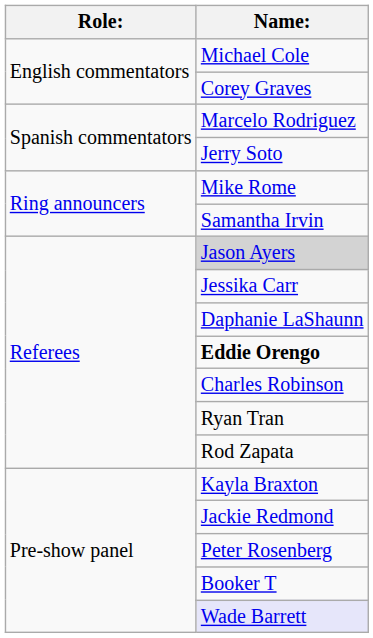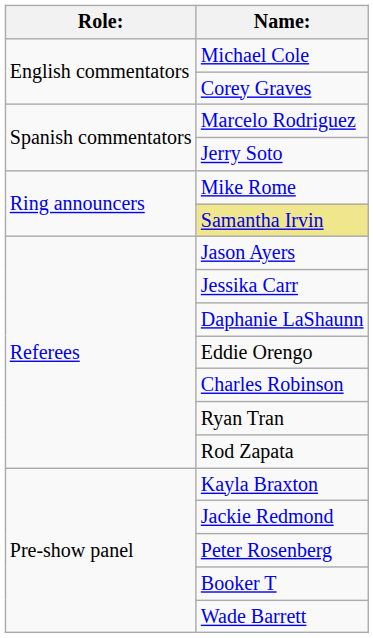(262, 220) no background -> (262, 220) khaki background
(248, 253) lightgrey background -> (248, 253) no background
(260, 352) bold -> (257, 352) normal
(254, 616) lavender background -> (254, 616) no background
